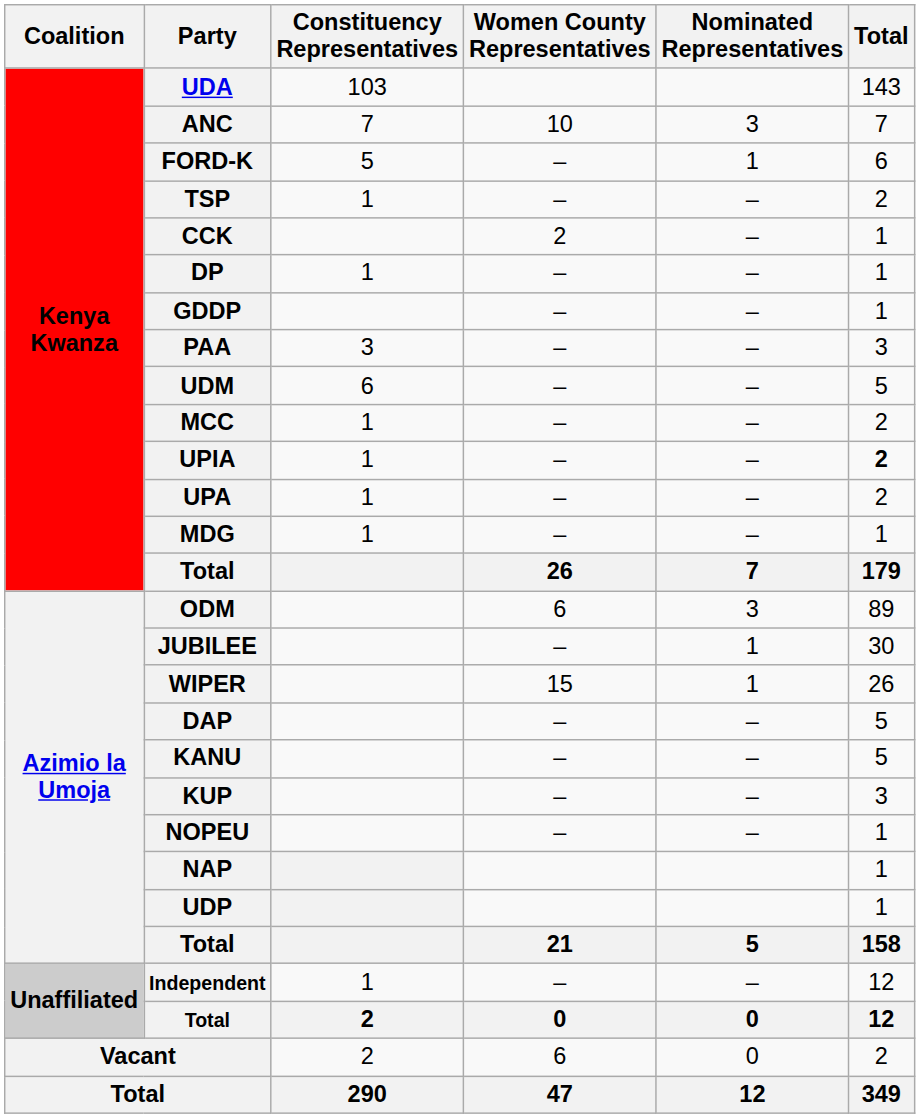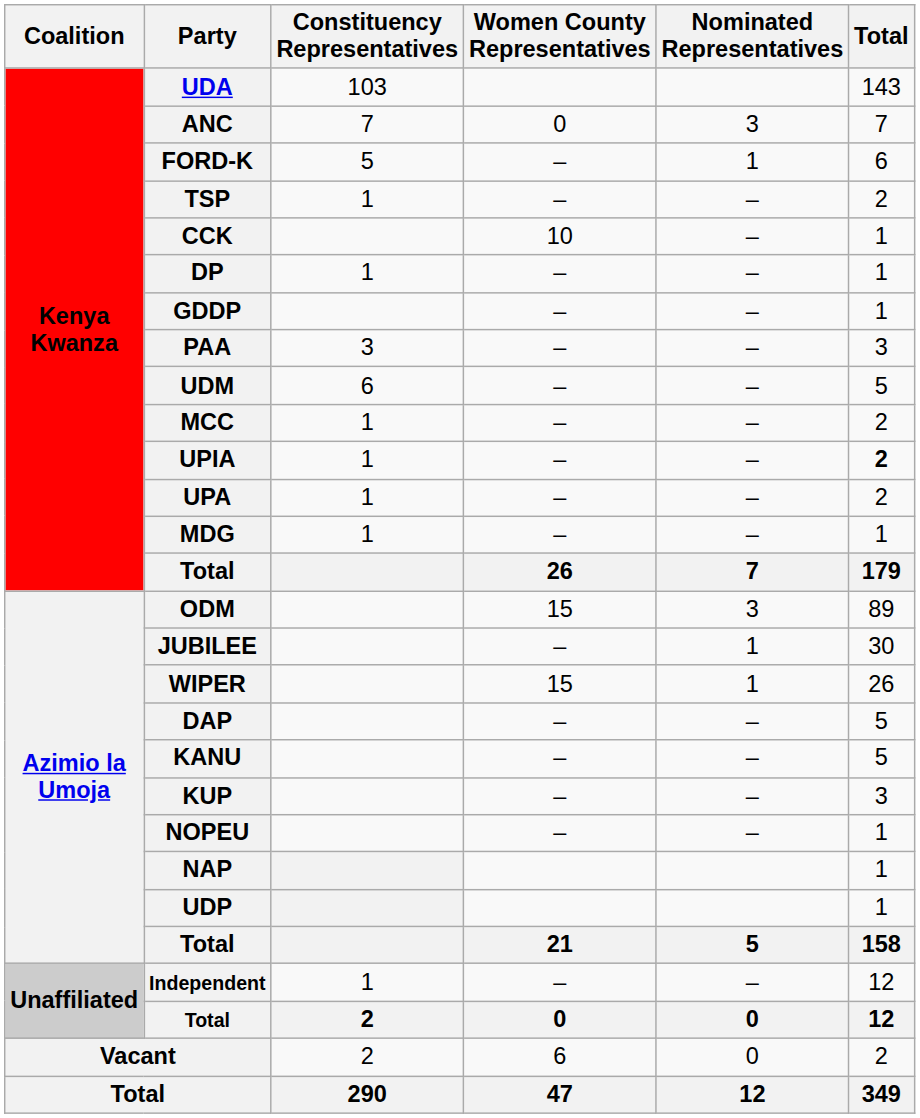(560, 124) 10 -> (560, 124) 0
(560, 236) 2 -> (560, 236) 10
(560, 609) 6 -> (560, 609) 15
